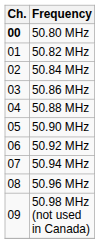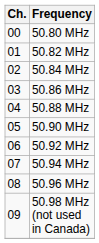(14, 33) bold -> (14, 33) normal
